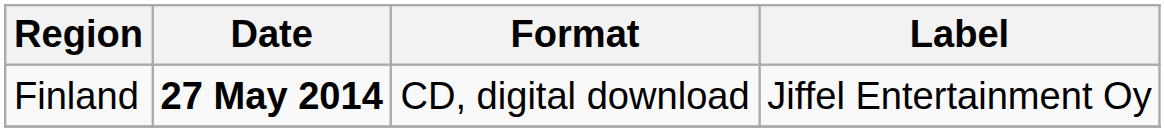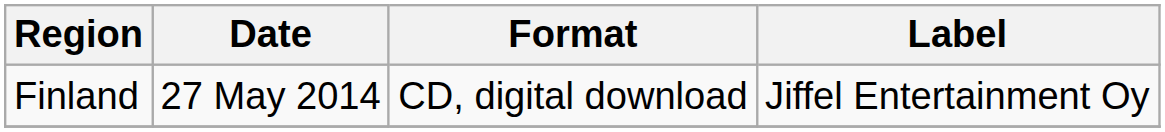(272, 95) bold -> (271, 95) normal
